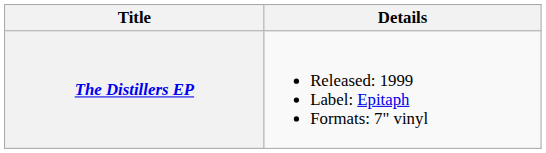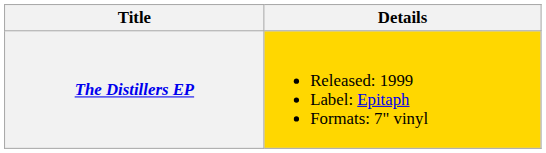(403, 99) no background -> (403, 99) gold background
